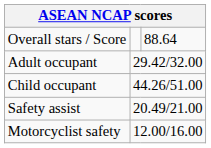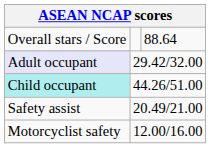(52, 62) no background -> (52, 62) lavender background
(52, 85) no background -> (52, 85) paleturquoise background
